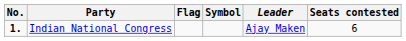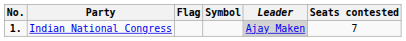(275, 29) no background -> (275, 29) lightgrey background
(354, 29) 6 -> (354, 29) 7
